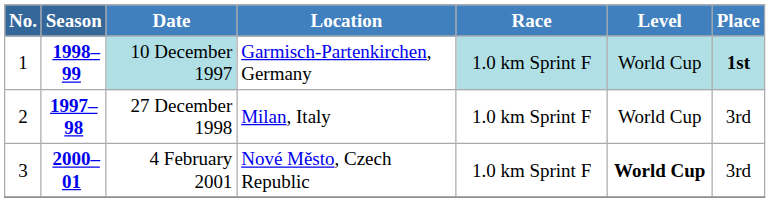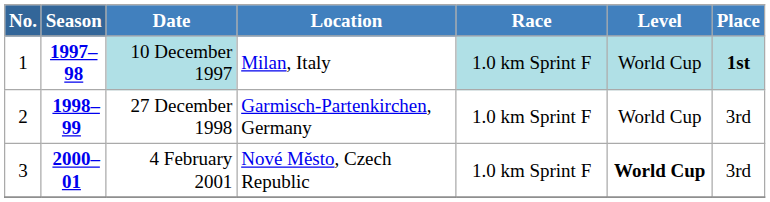(74, 62) 1998–99 -> (74, 62) 1997–98
(336, 62) Garmisch-Partenkirchen, Germany -> (286, 62) Milan, Italy
(74, 116) 1997–98 -> (74, 116) 1998–99
(286, 116) Milan, Italy -> (336, 116) Garmisch-Partenkirchen, Germany
